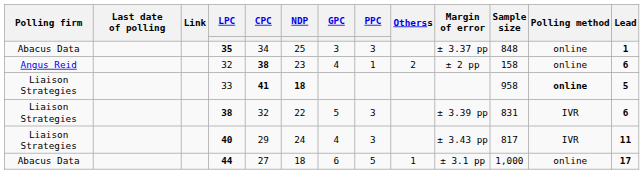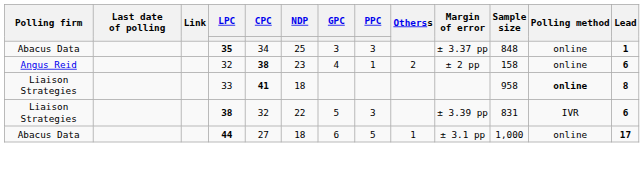(300, 86) bold -> (300, 86) normal
(625, 86) 5 -> (625, 86) 8
- row: (227, 139)
